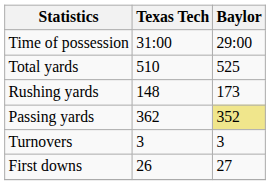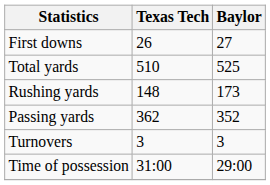rows swapped: (45, 166) <-> (69, 42)
(228, 117) khaki background -> (228, 117) no background
